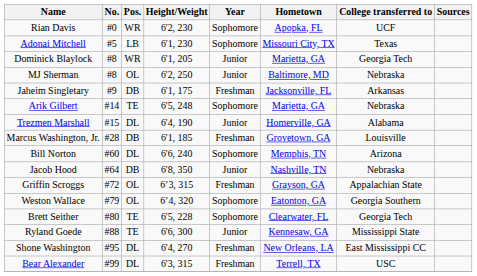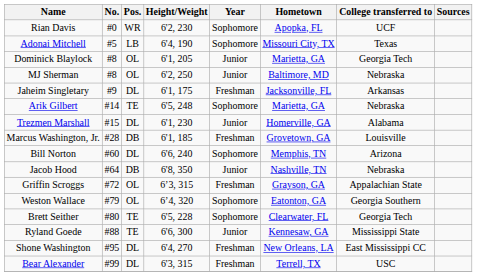(177, 43) 6'1, 230 -> (177, 43) 6'4, 190
(133, 59) WR -> (133, 59) OL
(133, 91) DB -> (133, 91) DL
(177, 122) 6'4, 190 -> (177, 122) 6'1, 230
